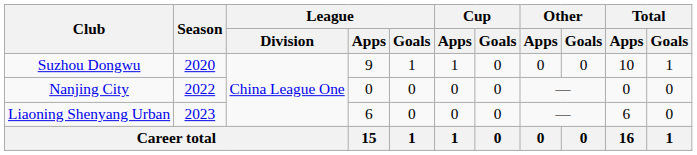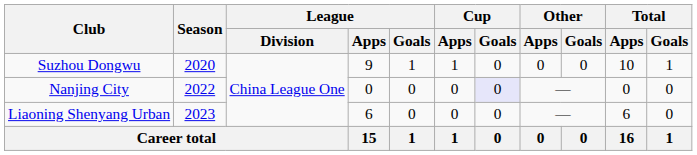(498, 89) no background -> (498, 89) lavender background
